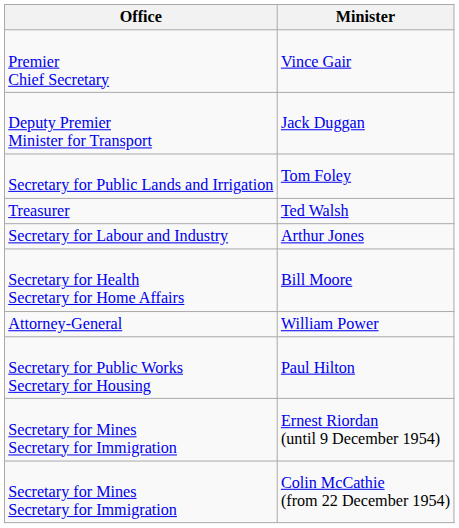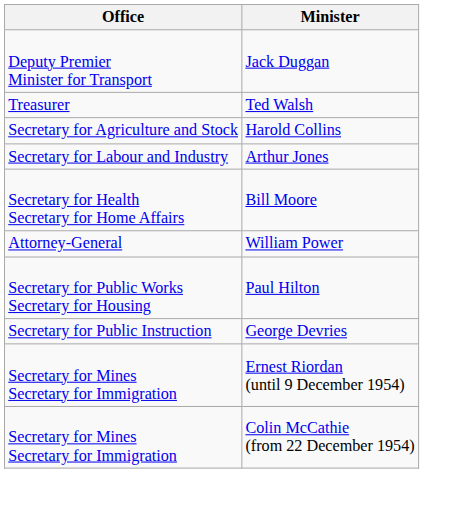- row: (316, 61)
- row: (316, 176)
+ row: (293, 130)
+ row: (296, 331)
